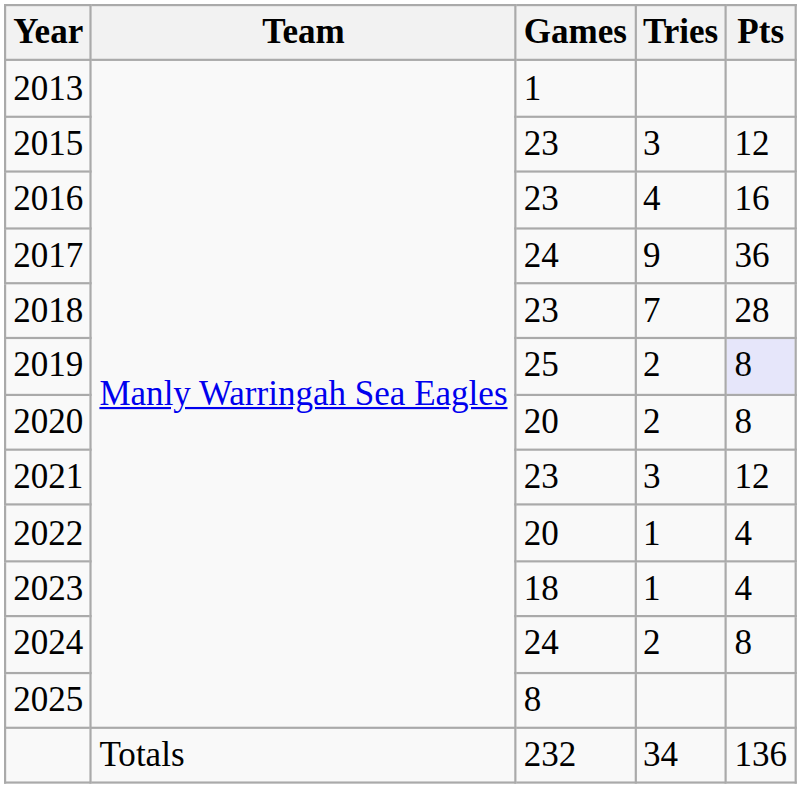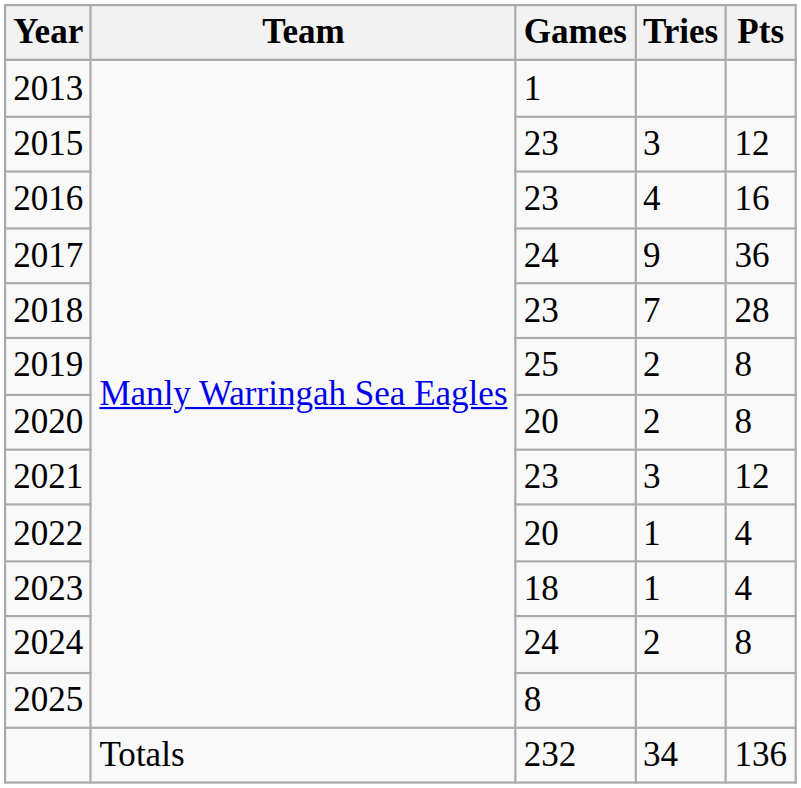(743, 365) lavender background -> (743, 365) no background
